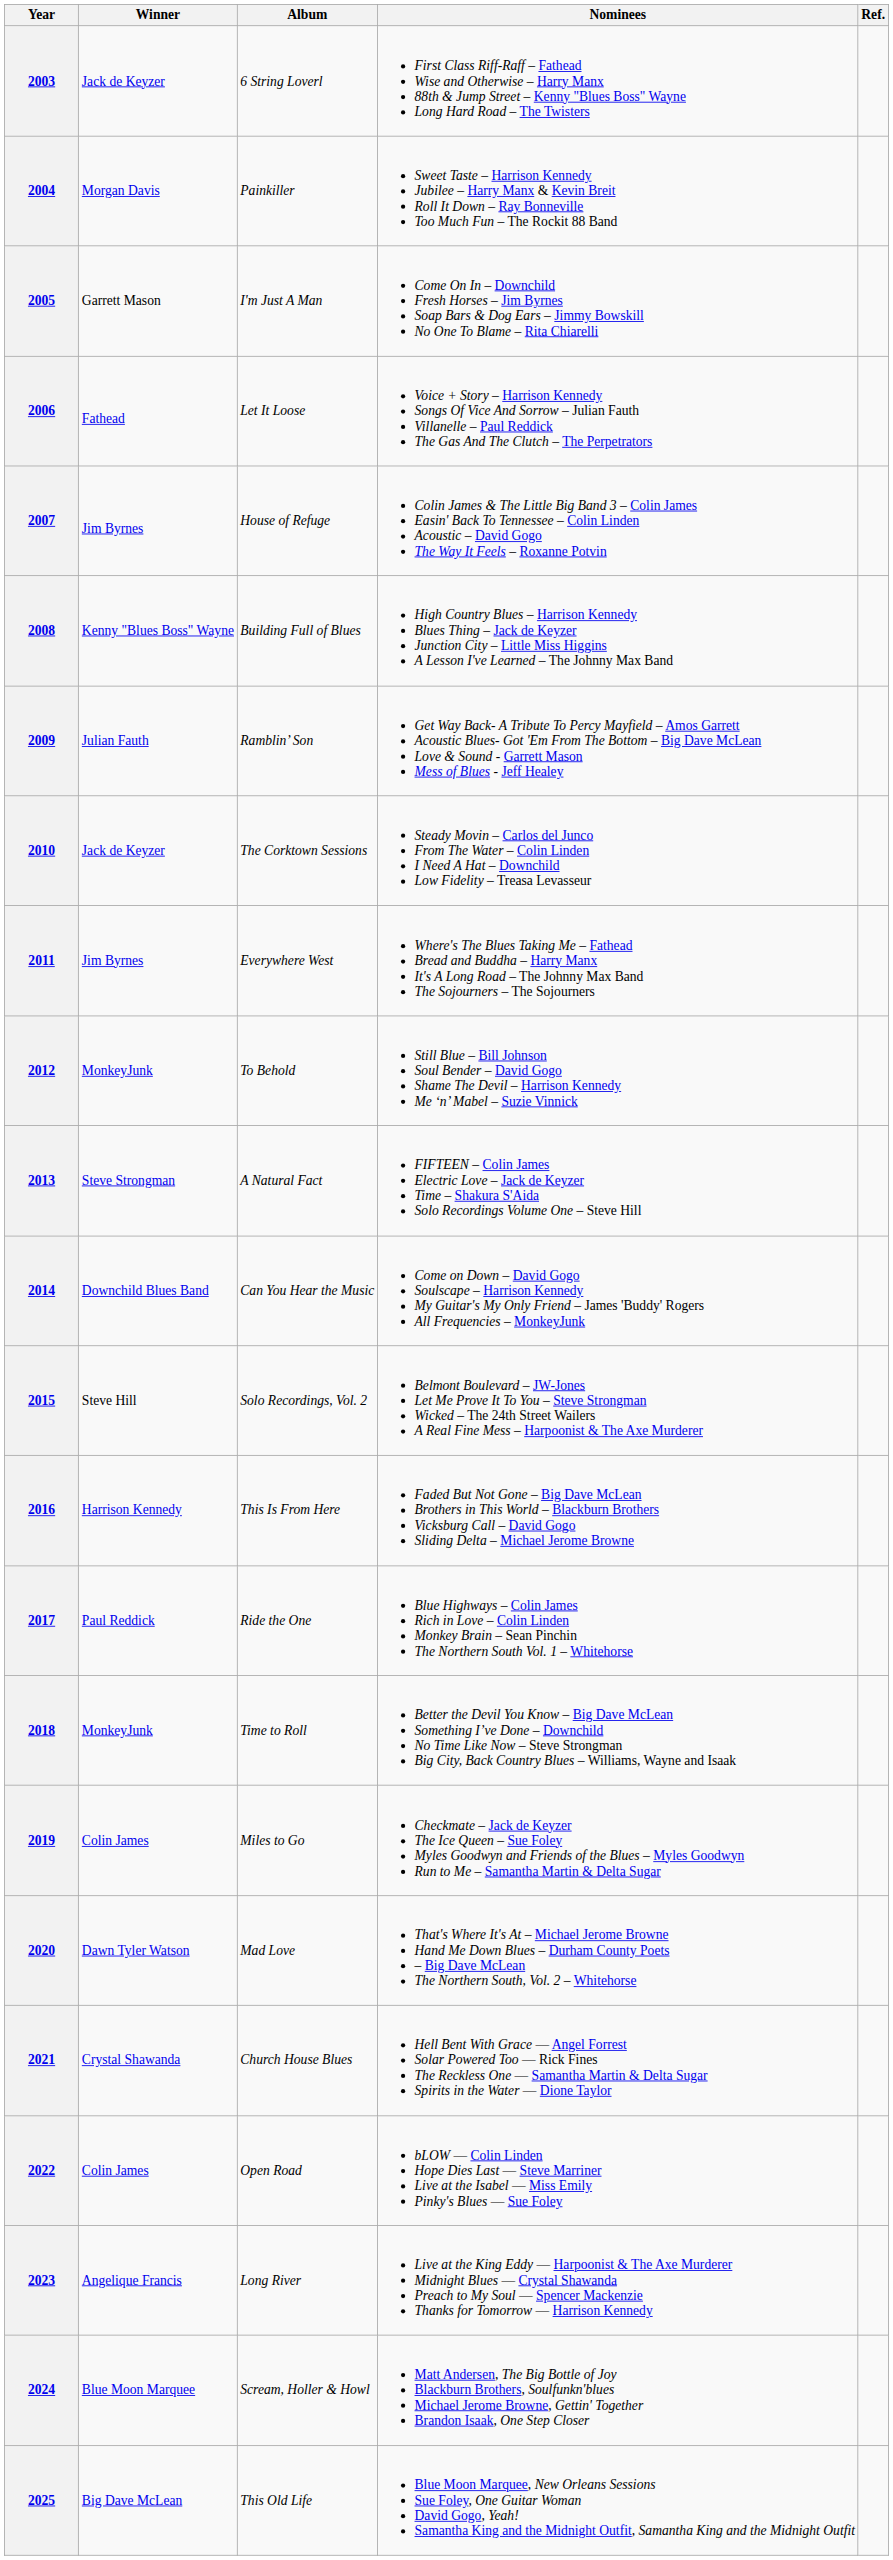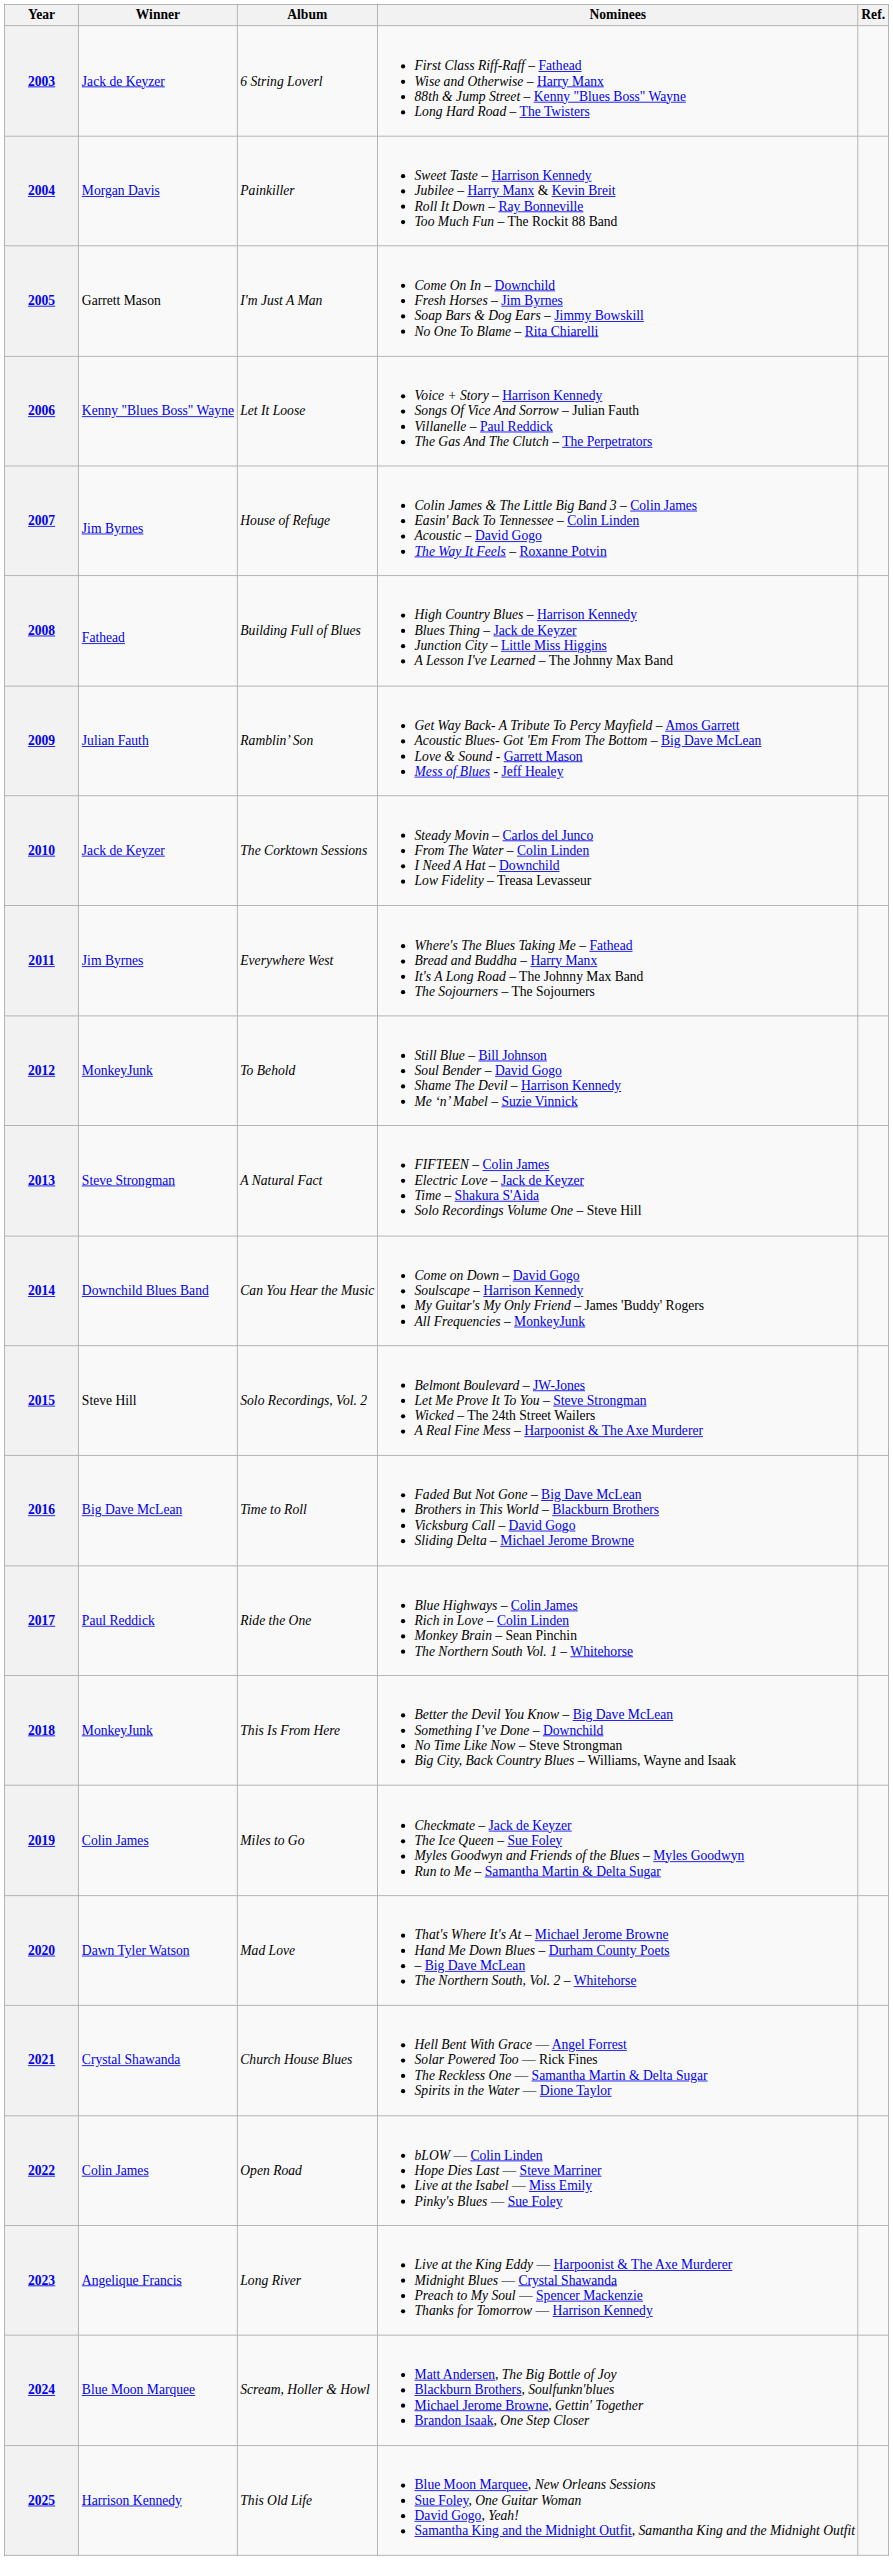(103, 418) Fathead -> (158, 410) Kenny "Blues Boss" Wayne
(158, 630) Kenny "Blues Boss" Wayne -> (103, 638) Fathead
(132, 1510) Harrison Kennedy -> (132, 1510) Big Dave McLean
(290, 1510) This Is From Here -> (274, 1510) Time to Roll
(274, 1730) Time to Roll -> (290, 1730) This Is From Here
(132, 2500) Big Dave McLean -> (132, 2500) Harrison Kennedy
